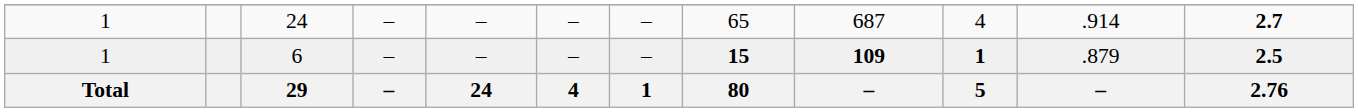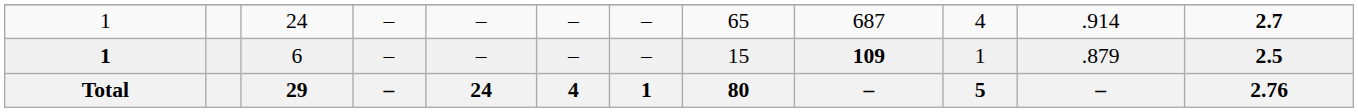(105, 55) normal -> (105, 55) bold
(739, 55) bold -> (739, 55) normal
(980, 55) bold -> (980, 55) normal
